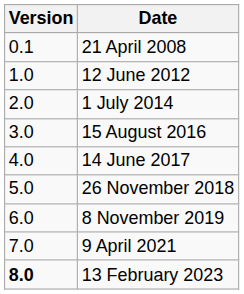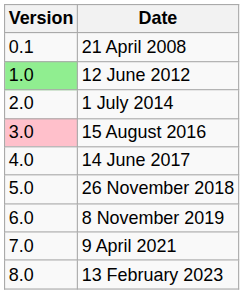(21, 75) no background -> (21, 75) lightgreen background
(21, 132) no background -> (21, 132) pink background
(21, 274) bold -> (21, 274) normal
